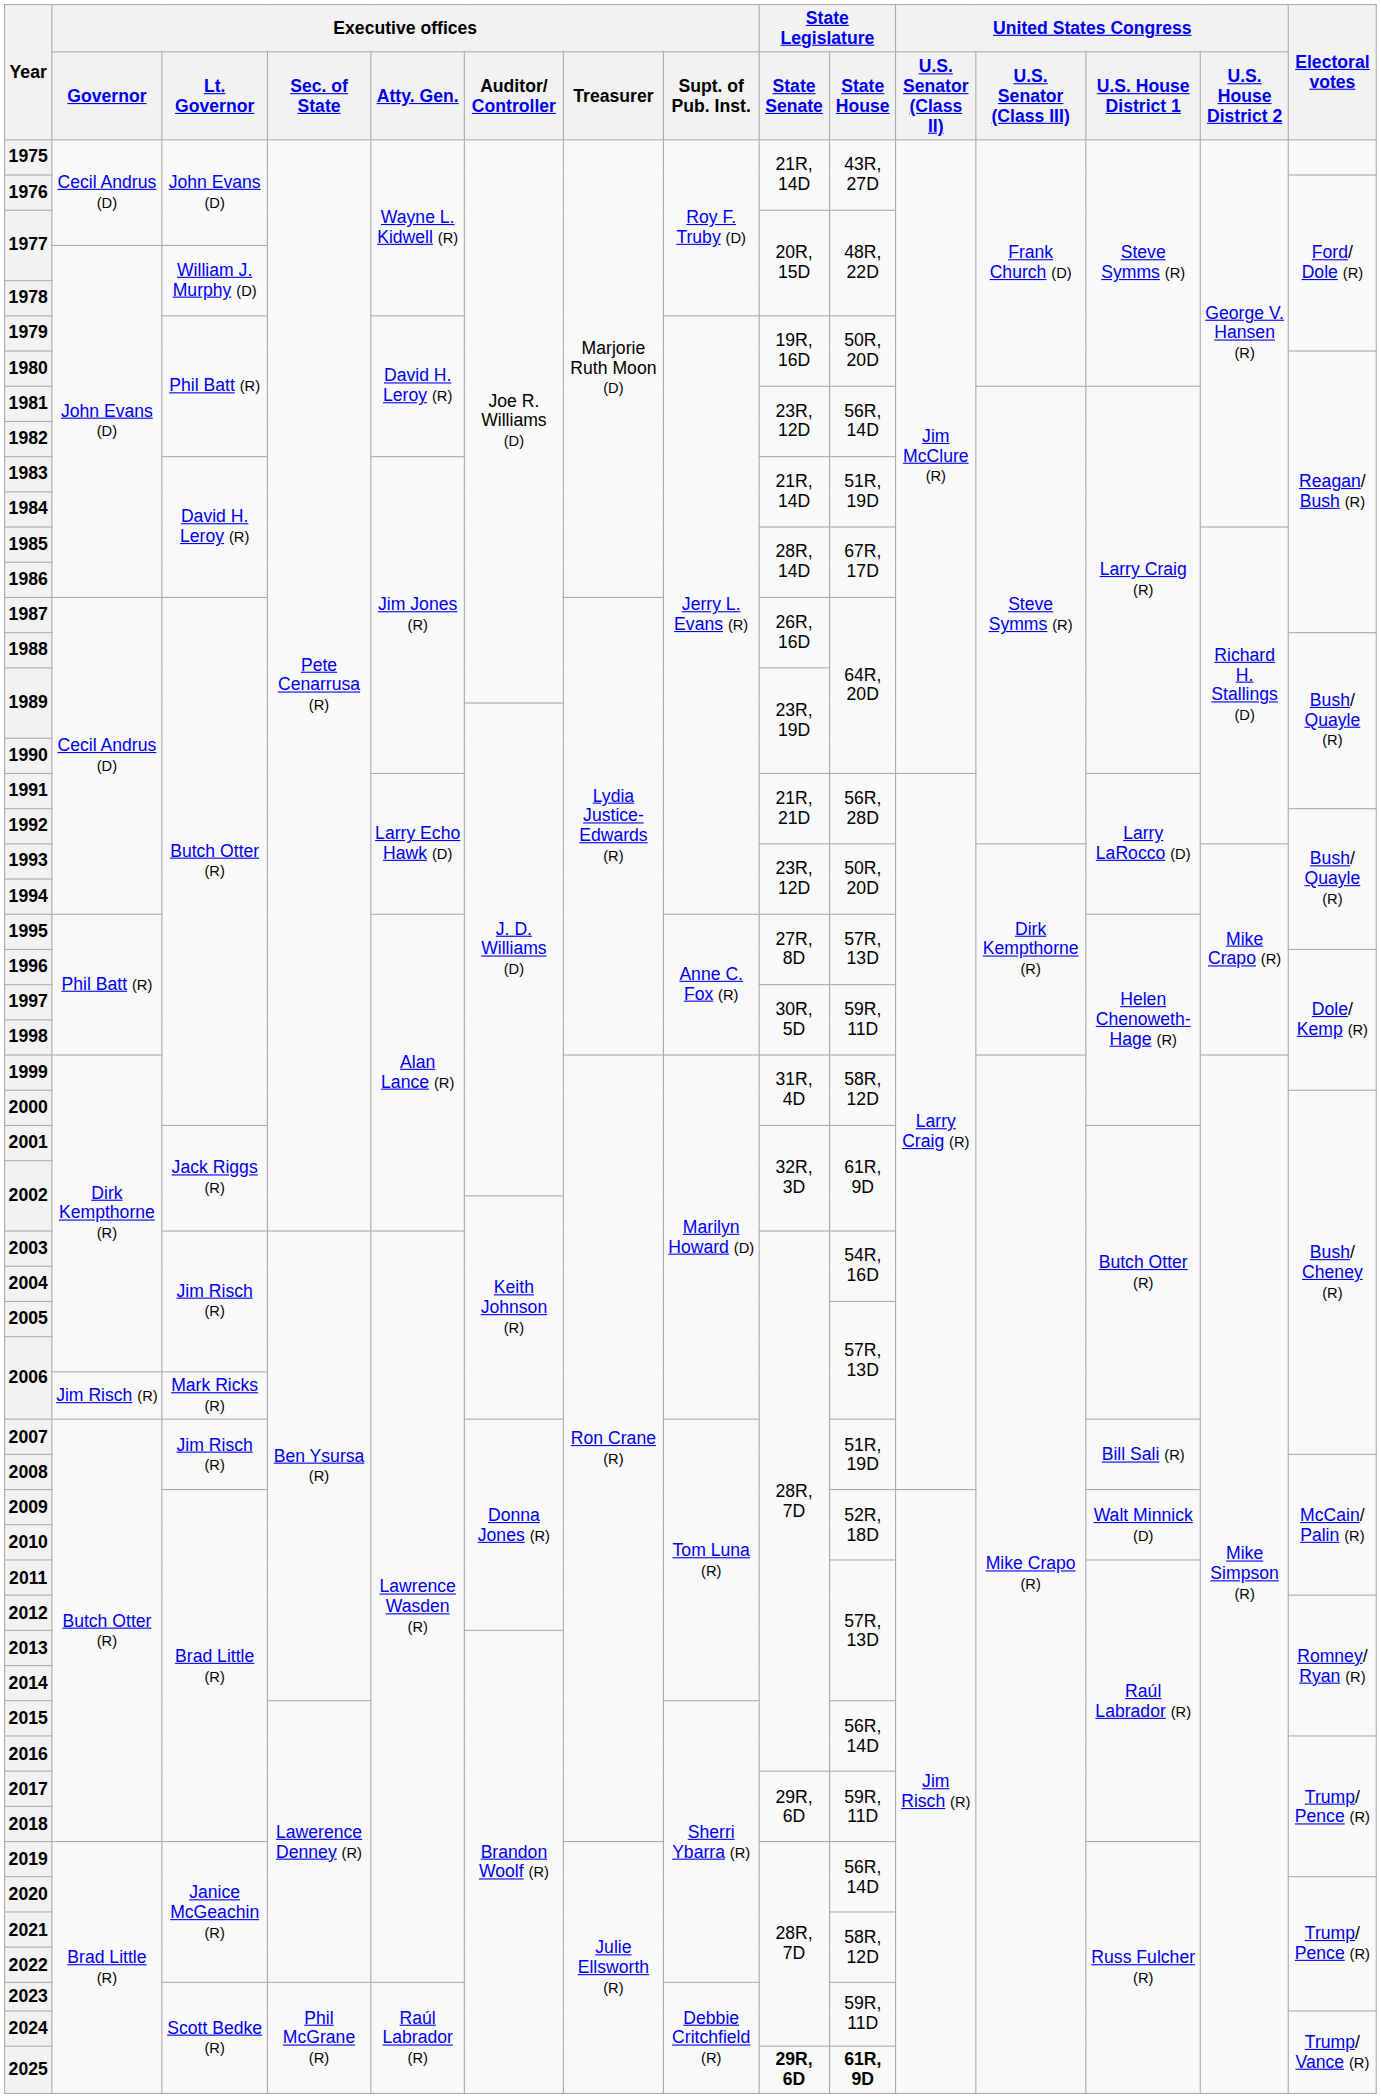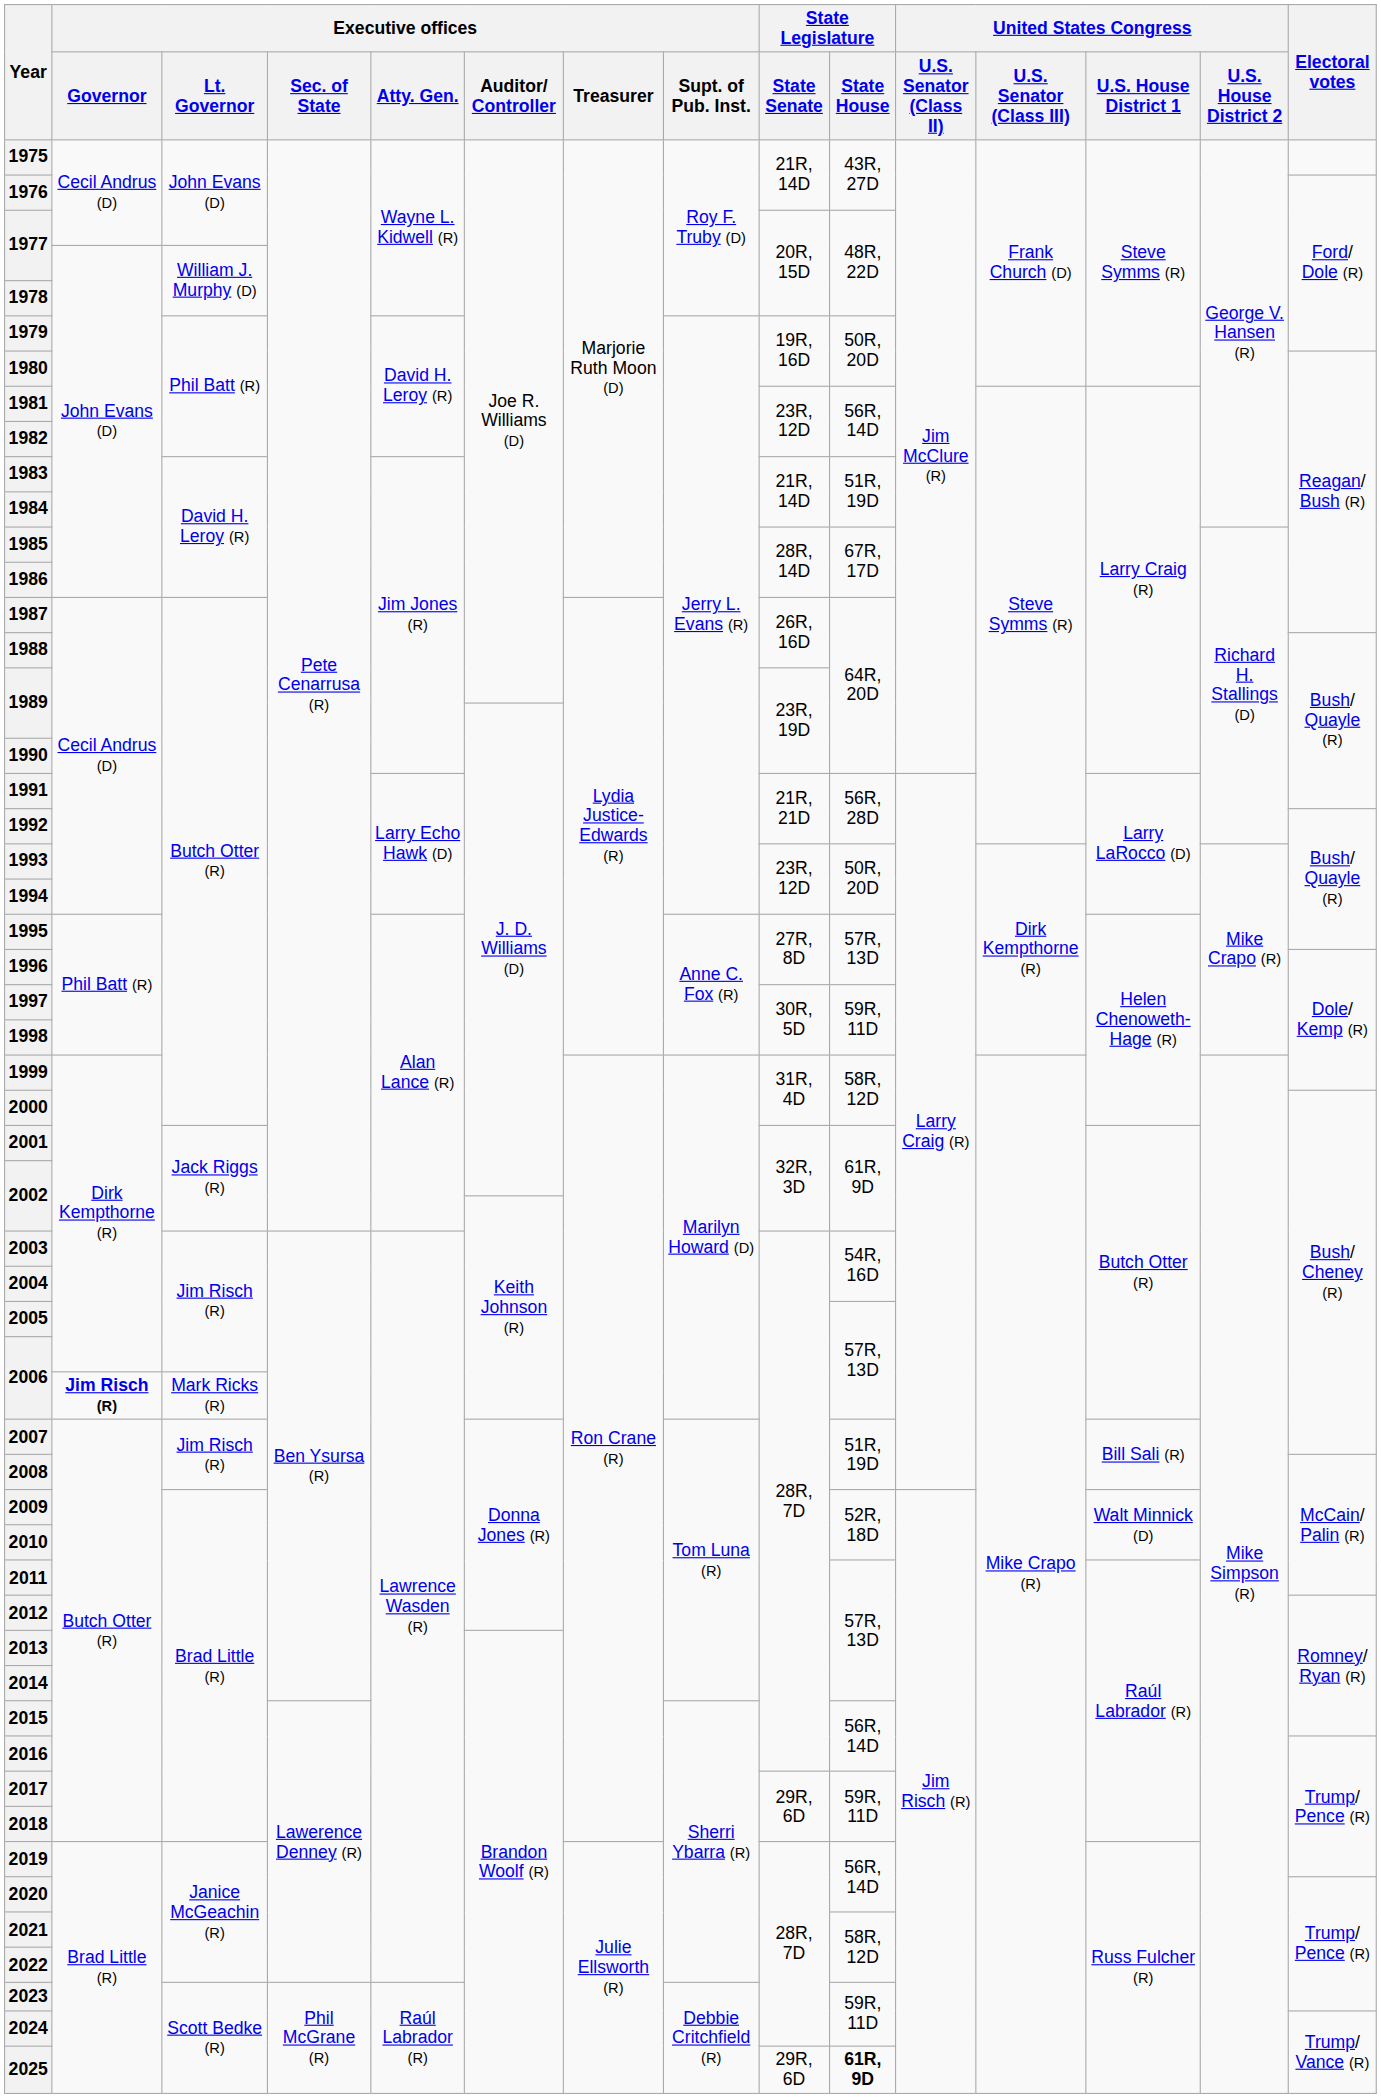(107, 1395) normal -> (107, 1395) bold
(794, 2069) bold -> (794, 2069) normal
